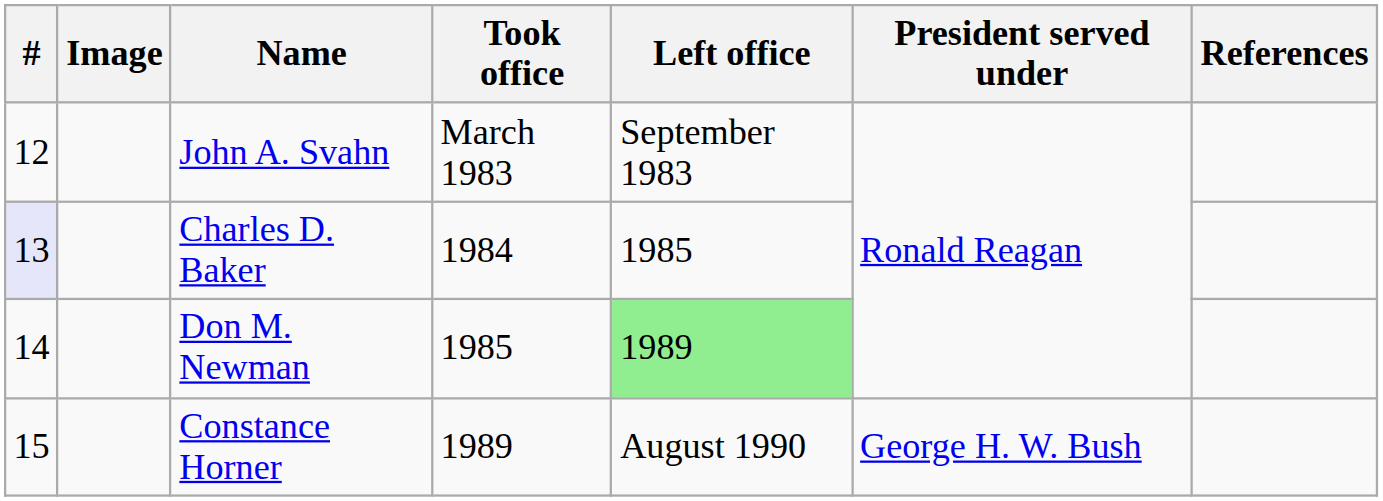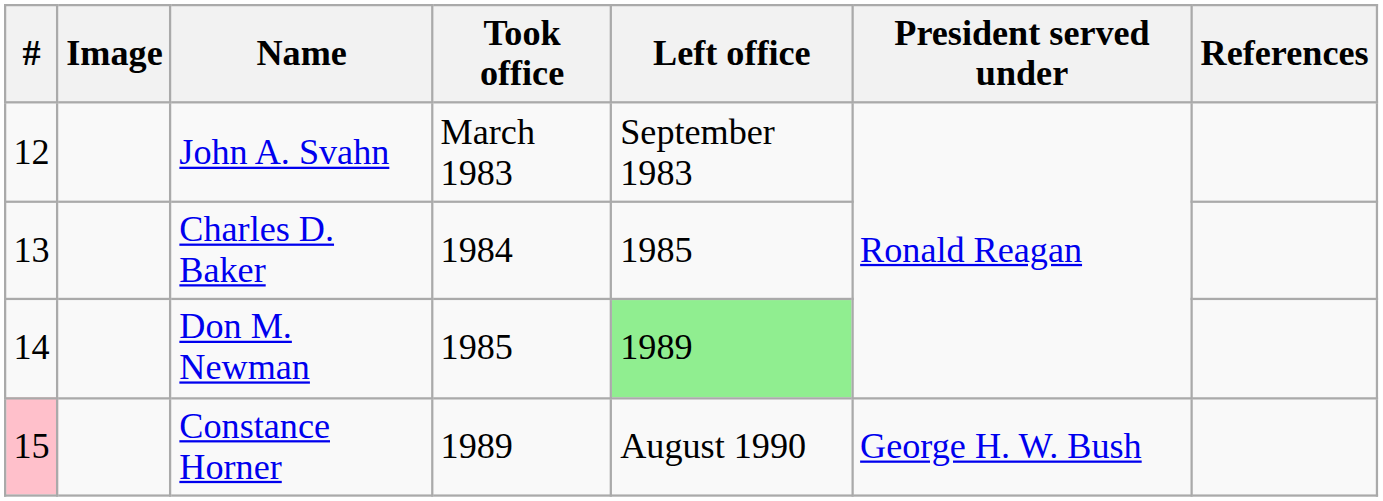(32, 249) lavender background -> (32, 249) no background
(32, 445) no background -> (32, 445) pink background
